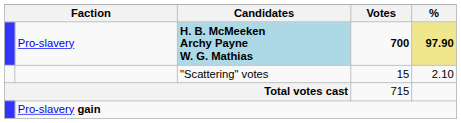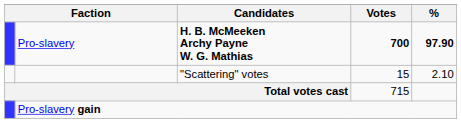(223, 43) lightblue background -> (223, 43) no background
(440, 43) khaki background -> (440, 43) no background
